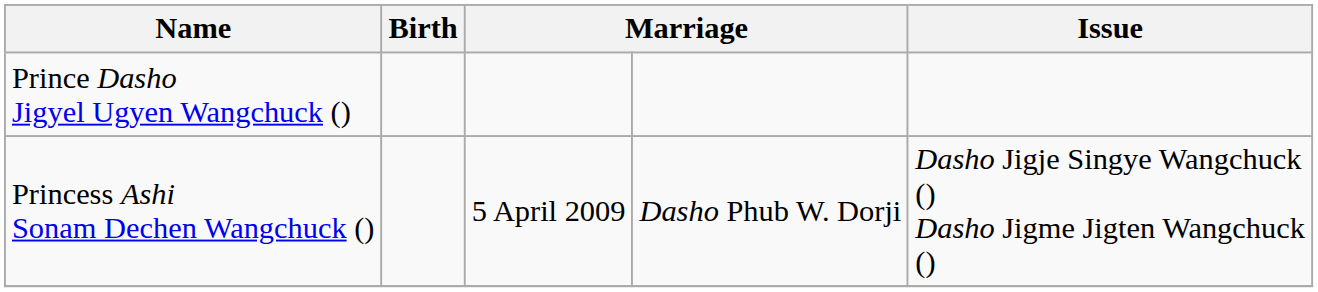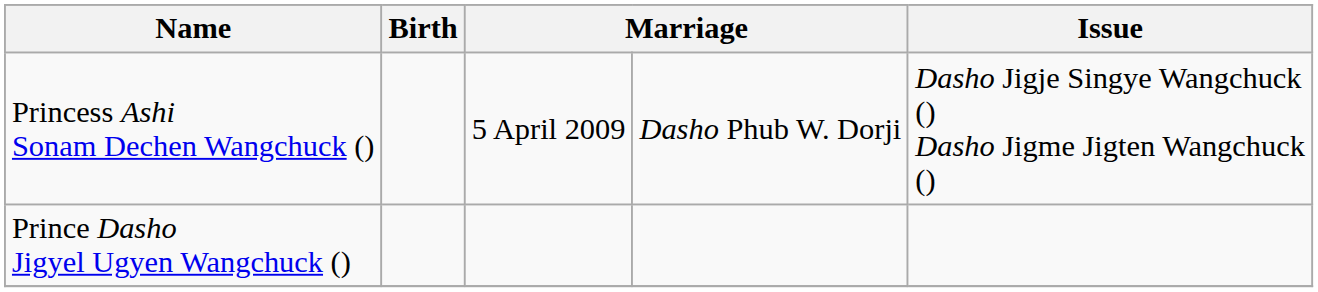rows swapped: (193, 210) <-> (181, 93)
